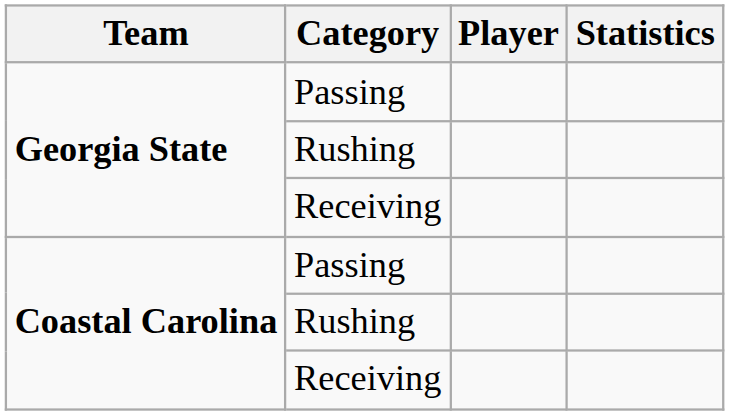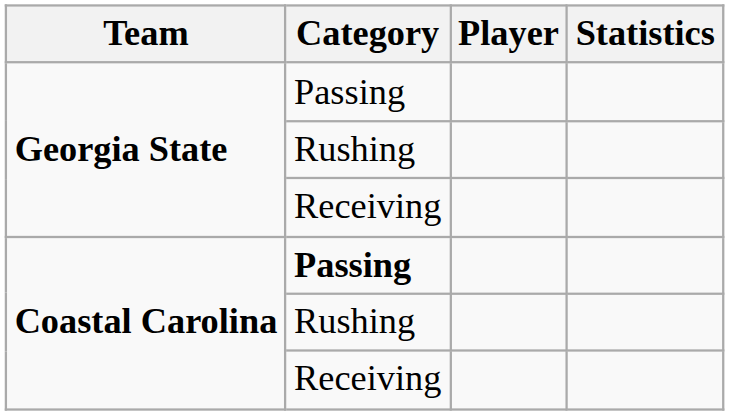(350, 264) normal -> (353, 264) bold
